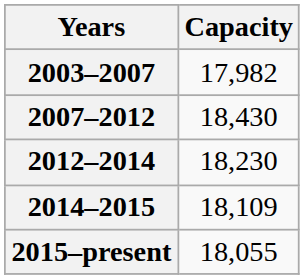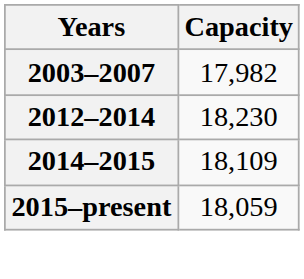- row: (91, 116)
(239, 251) 18,055 -> (239, 206) 18,059
